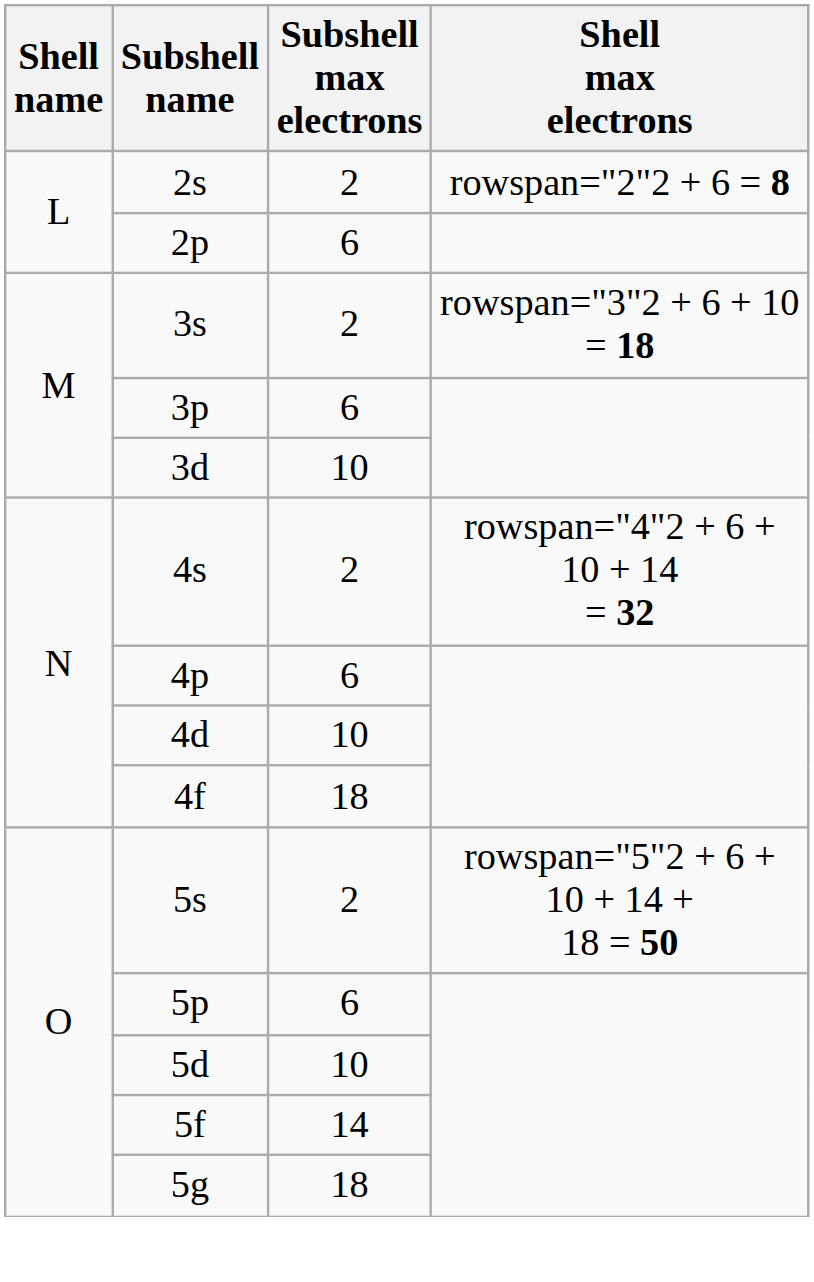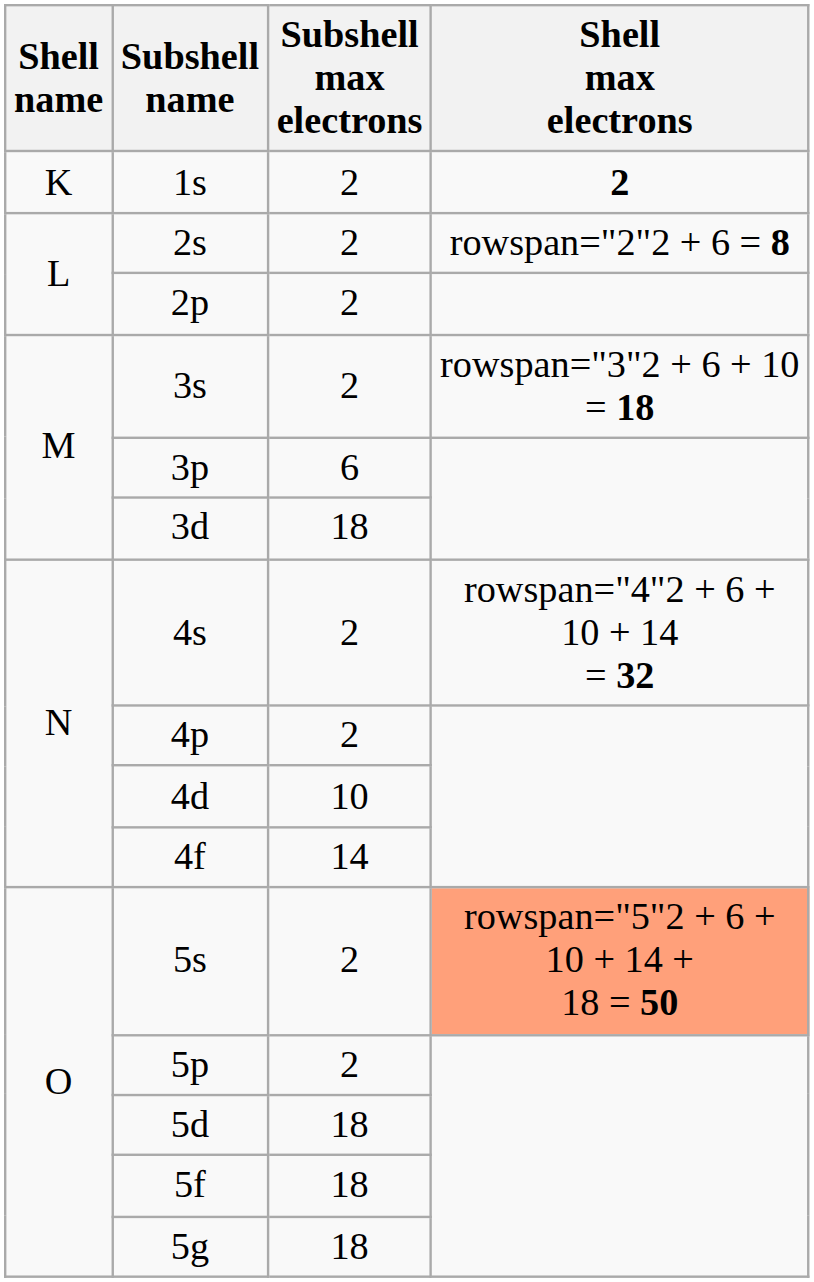+ row: (190, 181)
(350, 242) 6 -> (350, 302) 2
(350, 467) 10 -> (350, 527) 18
(350, 674) 6 -> (350, 735) 2
(350, 795) 18 -> (350, 856) 14
(620, 899) no background -> (620, 960) lightsalmon background
(350, 1003) 6 -> (350, 1063) 2
(350, 1063) 10 -> (350, 1124) 18
(350, 1124) 14 -> (350, 1185) 18
